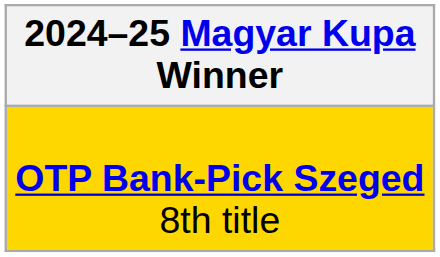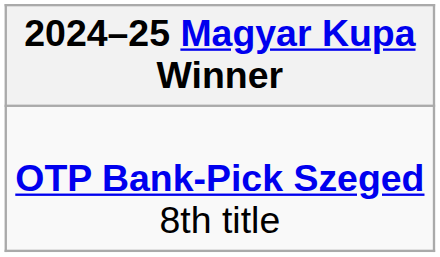(220, 198) gold background -> (220, 198) no background
